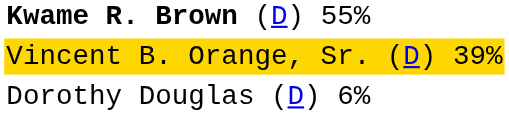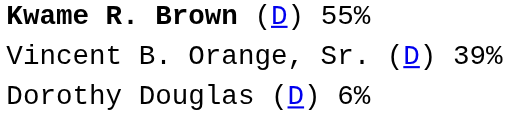(254, 57) gold background -> (254, 57) no background
